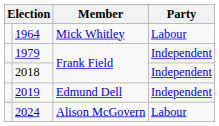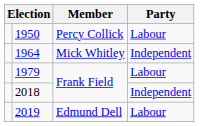+ row: (27, 33)
(169, 33) Labour -> (161, 53) Independent
(181, 53) Independent -> (148, 72) Labour
(181, 92) Independent -> (148, 111) Labour
- row: (27, 111)
